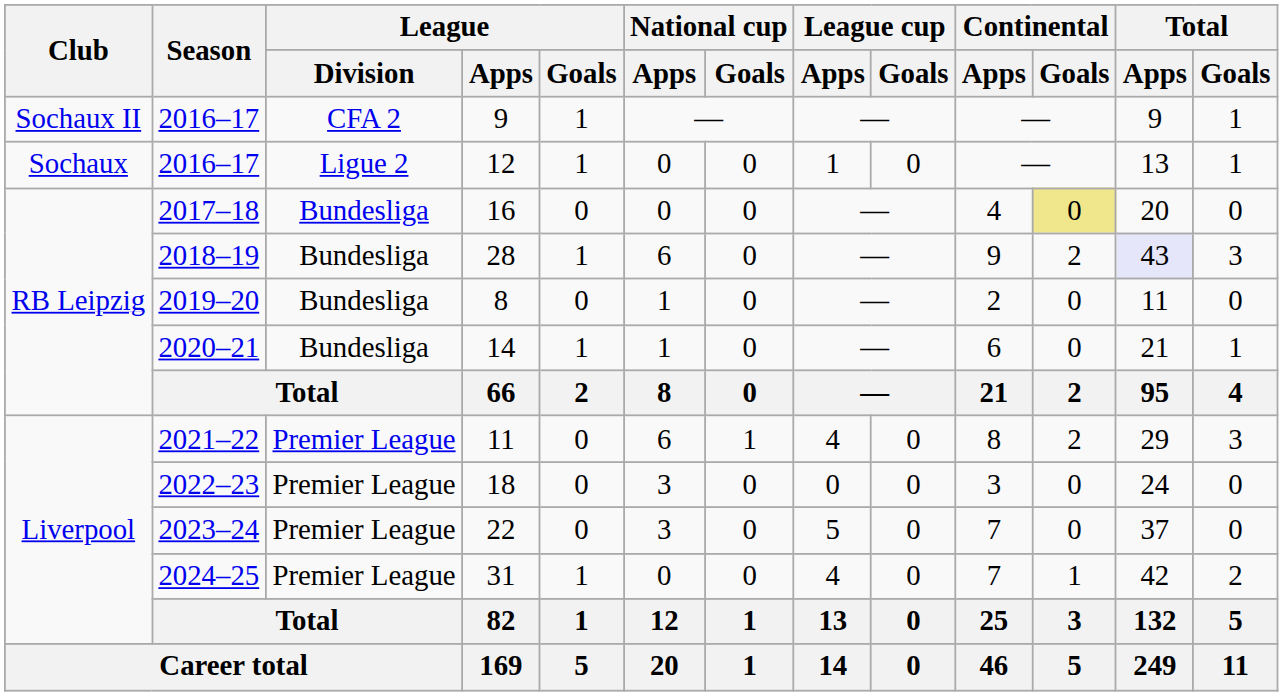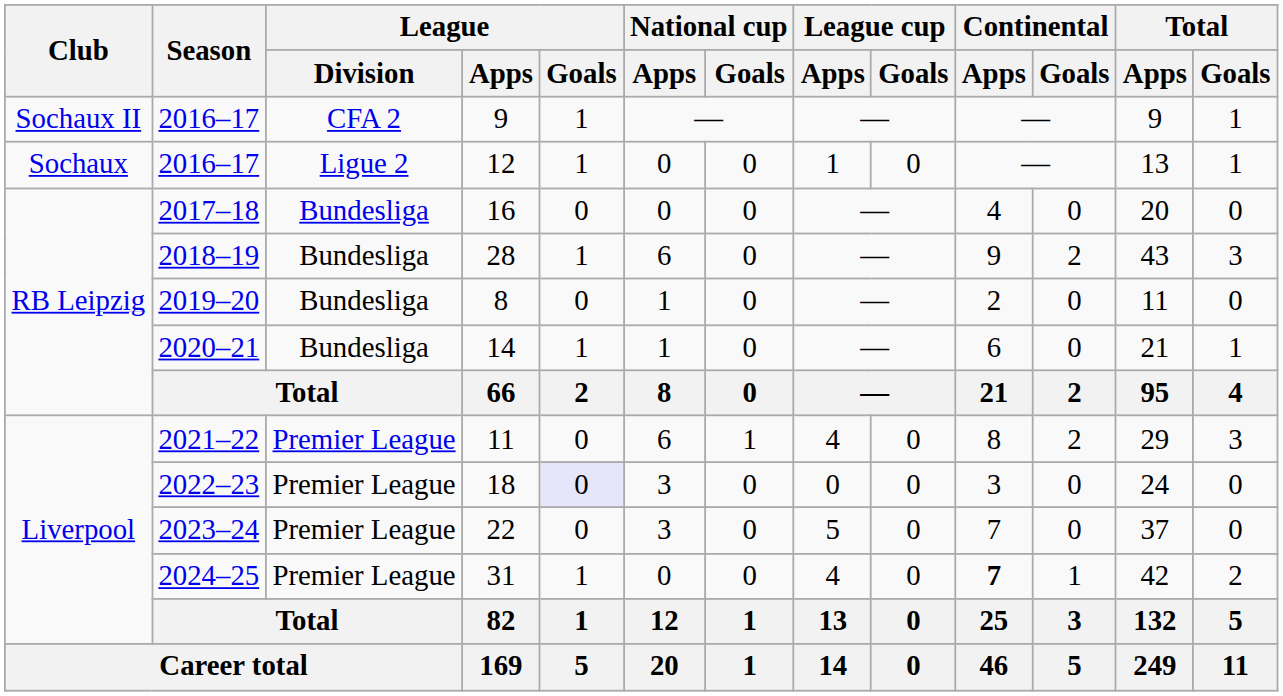(1074, 210) khaki background -> (1074, 210) no background
(1155, 255) lavender background -> (1155, 255) no background
(581, 484) no background -> (581, 484) lavender background
(994, 575) normal -> (994, 575) bold
